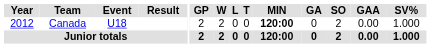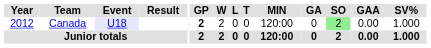(117, 23) no background -> (117, 23) lavender background
(201, 23) normal -> (201, 23) bold
(277, 23) bold -> (277, 23) normal
(338, 23) no background -> (338, 23) lightgreen background
